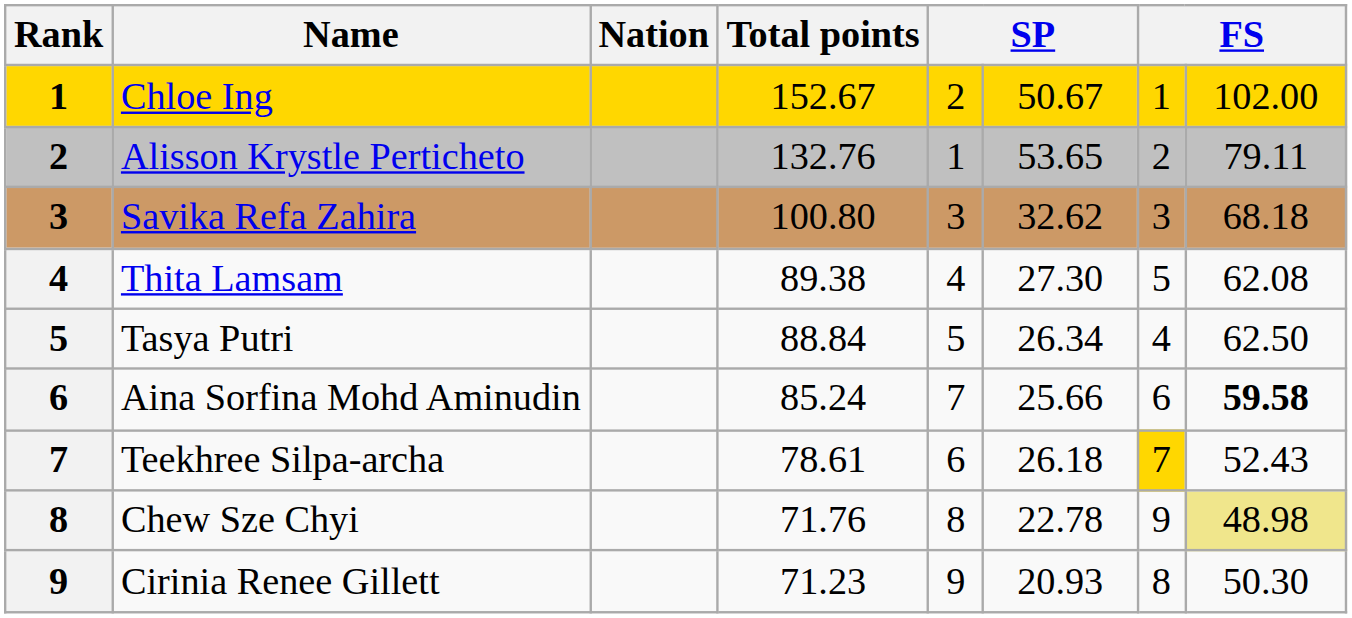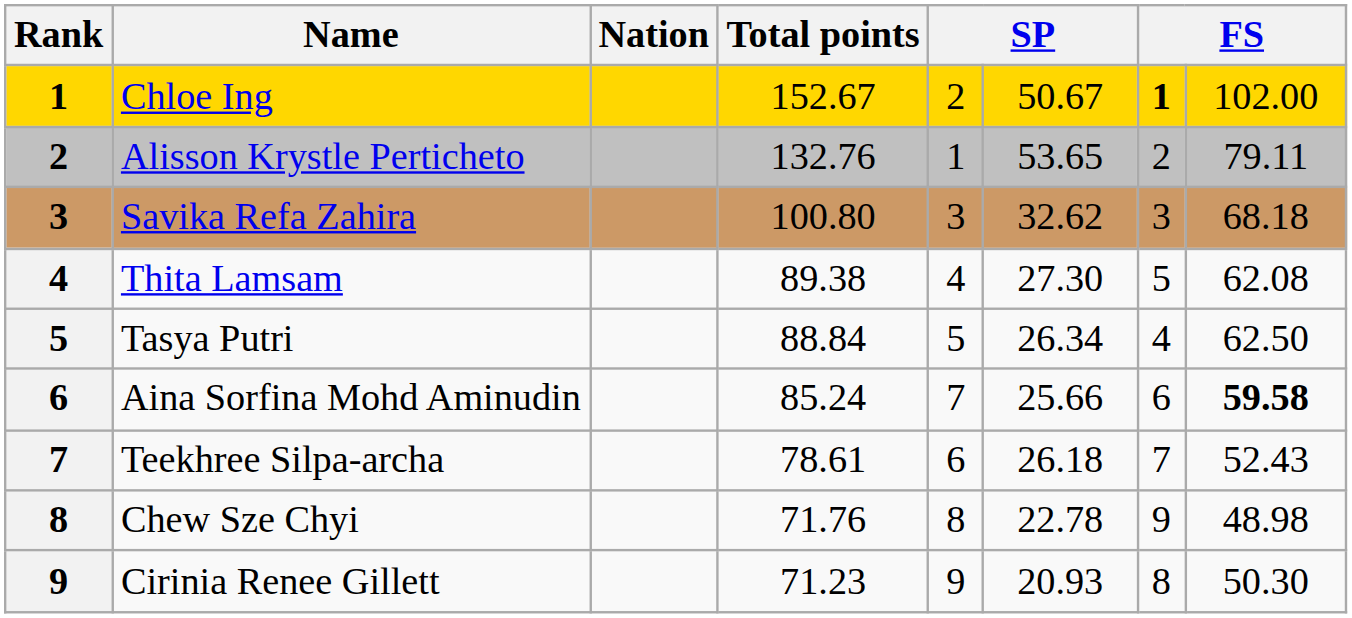(1161, 95) normal -> (1161, 95) bold
(1161, 459) gold background -> (1161, 459) no background
(1266, 519) khaki background -> (1266, 519) no background
